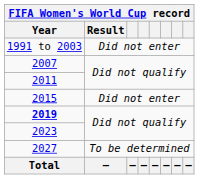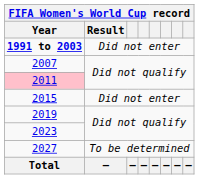(44, 47) normal -> (44, 47) bold
(44, 81) no background -> (44, 81) pink background
(44, 115) bold -> (44, 115) normal
